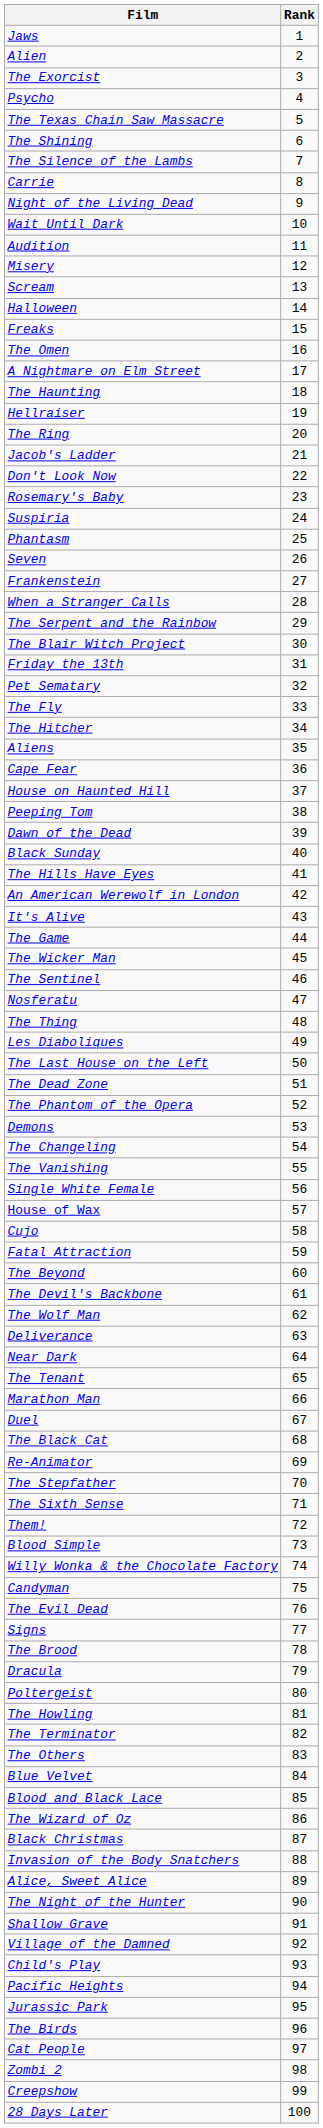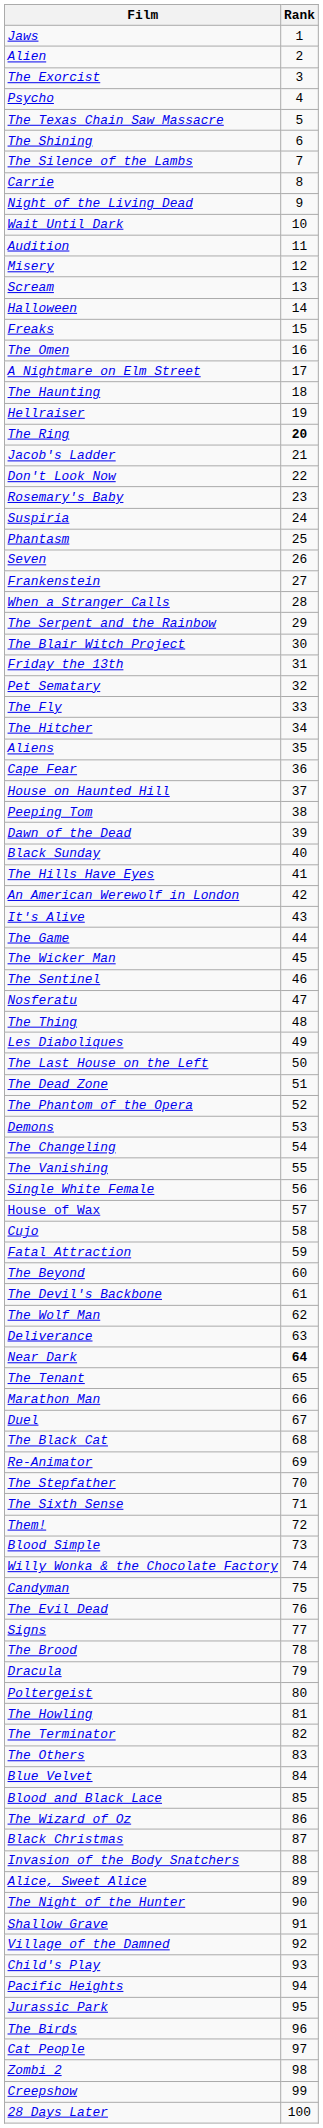(299, 434) normal -> (299, 434) bold
(299, 1357) normal -> (299, 1357) bold
